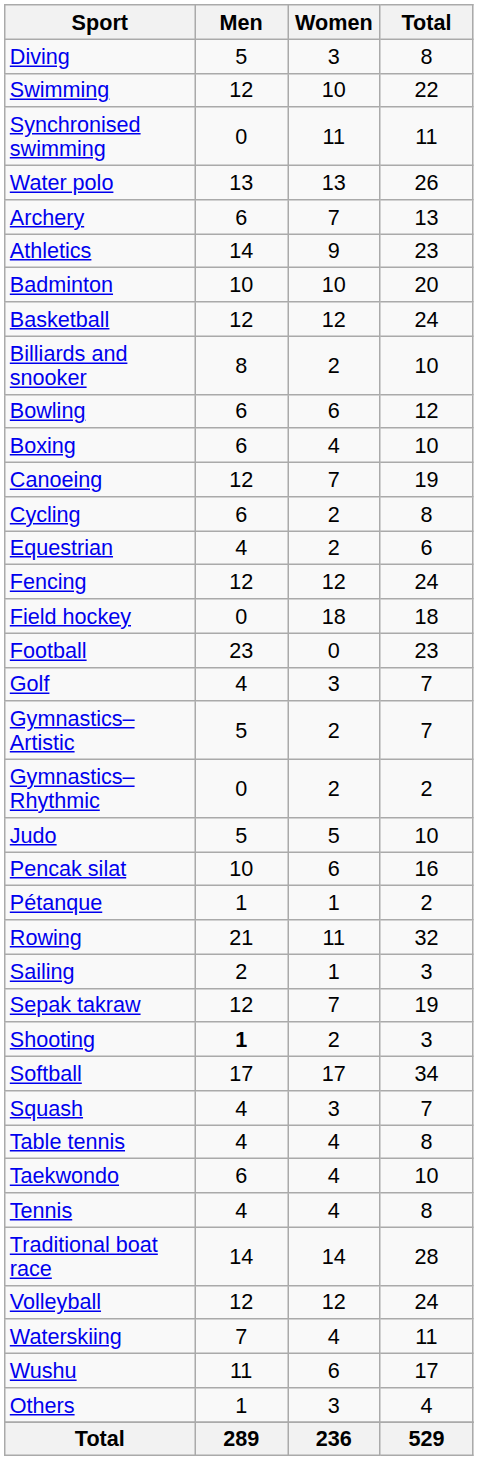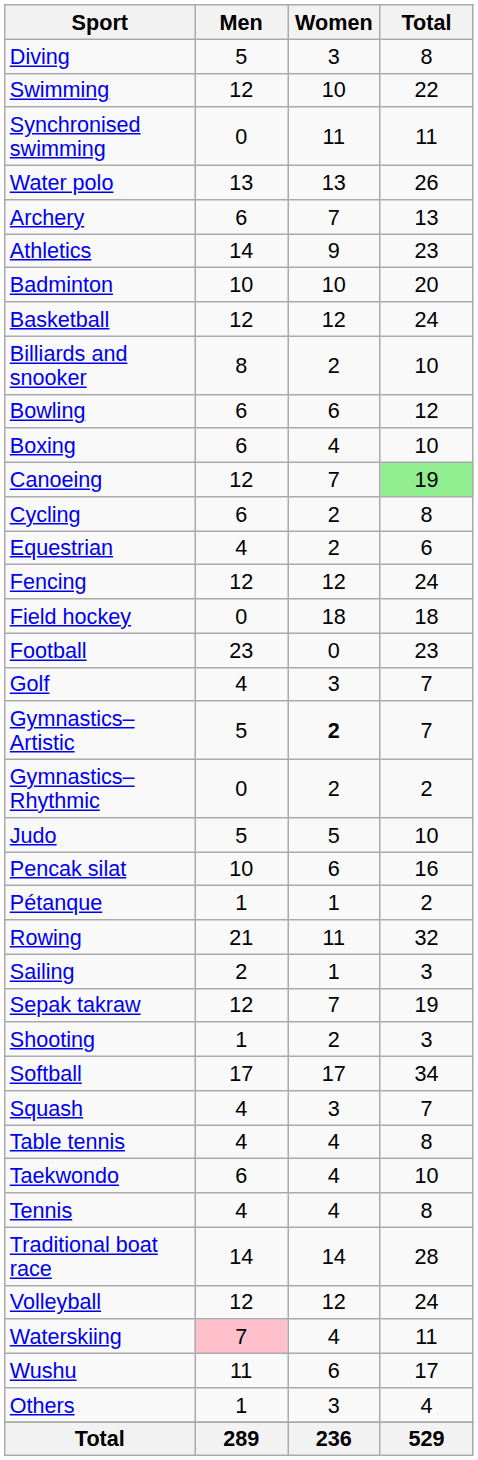(426, 480) no background -> (426, 480) lightgreen background
(334, 731) normal -> (334, 731) bold
(241, 1040) bold -> (241, 1040) normal
(241, 1337) no background -> (241, 1337) pink background
